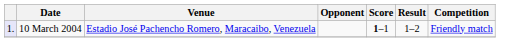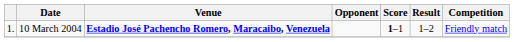(11, 28) lavender background -> (11, 28) no background
(201, 28) normal -> (208, 28) bold
